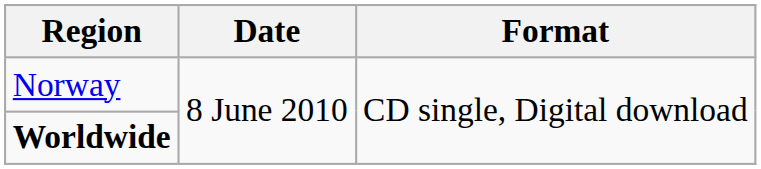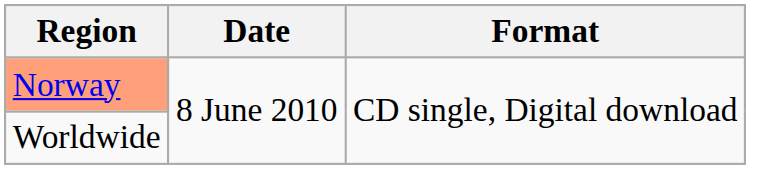(67, 84) no background -> (67, 84) lightsalmon background
(92, 137) bold -> (87, 137) normal
